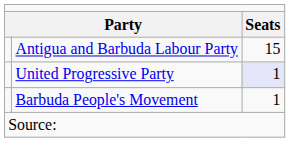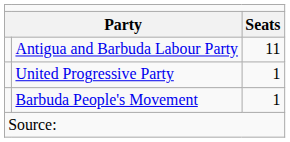(273, 49) 15 -> (273, 49) 11
(277, 74) lavender background -> (277, 74) no background
